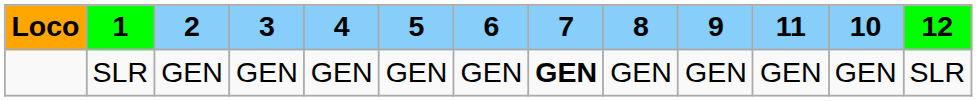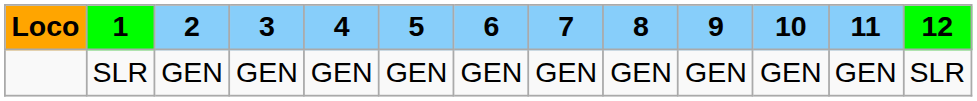columns swapped: (866, 27) <-> (791, 27)
(566, 72) bold -> (566, 72) normal
